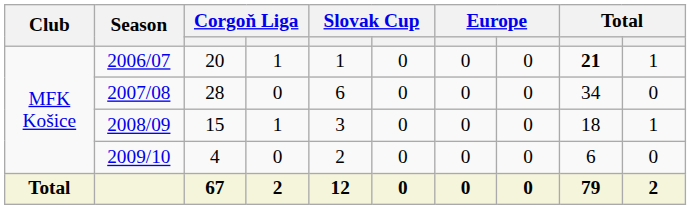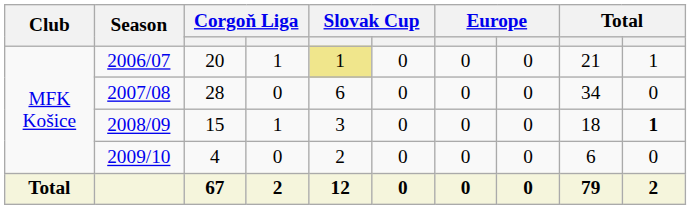(340, 61) no background -> (340, 61) khaki background
(591, 61) bold -> (591, 61) normal
(653, 125) normal -> (653, 125) bold
